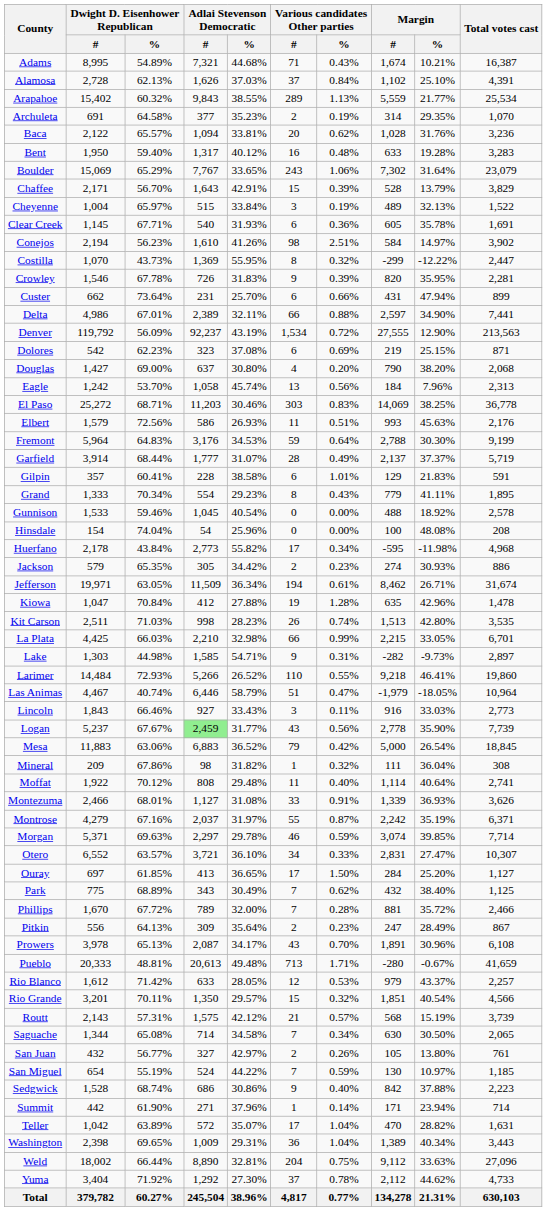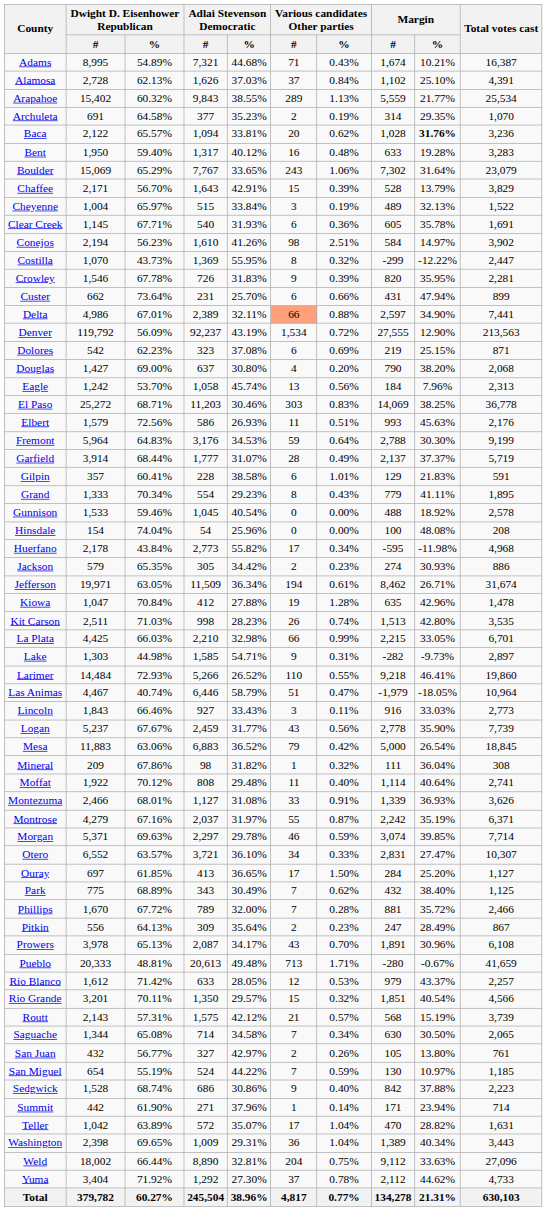(438, 134) normal -> (437, 134) bold
(294, 314) no background -> (294, 314) lightsalmon background
(206, 728) lightgreen background -> (206, 728) no background
